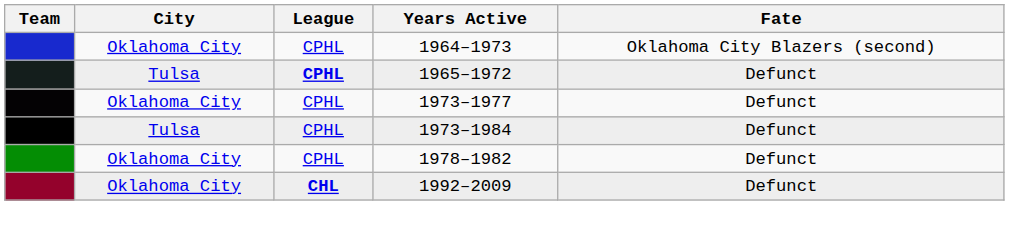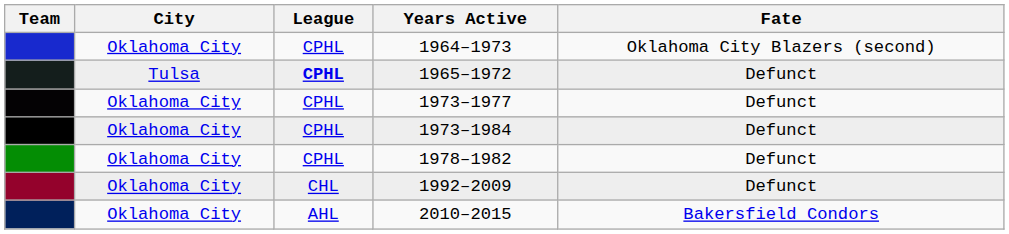(174, 131) Tulsa -> (174, 131) Oklahoma City
(323, 186) bold -> (323, 186) normal
+ row: (465, 214)
